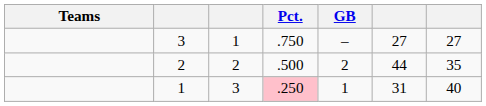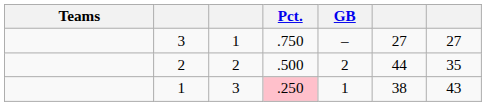(399, 88) 31 -> (399, 88) 38
(454, 88) 40 -> (454, 88) 43
